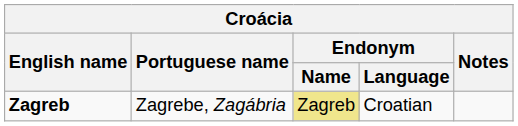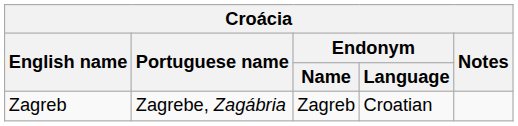(39, 105) bold -> (38, 105) normal
(326, 105) khaki background -> (326, 105) no background
